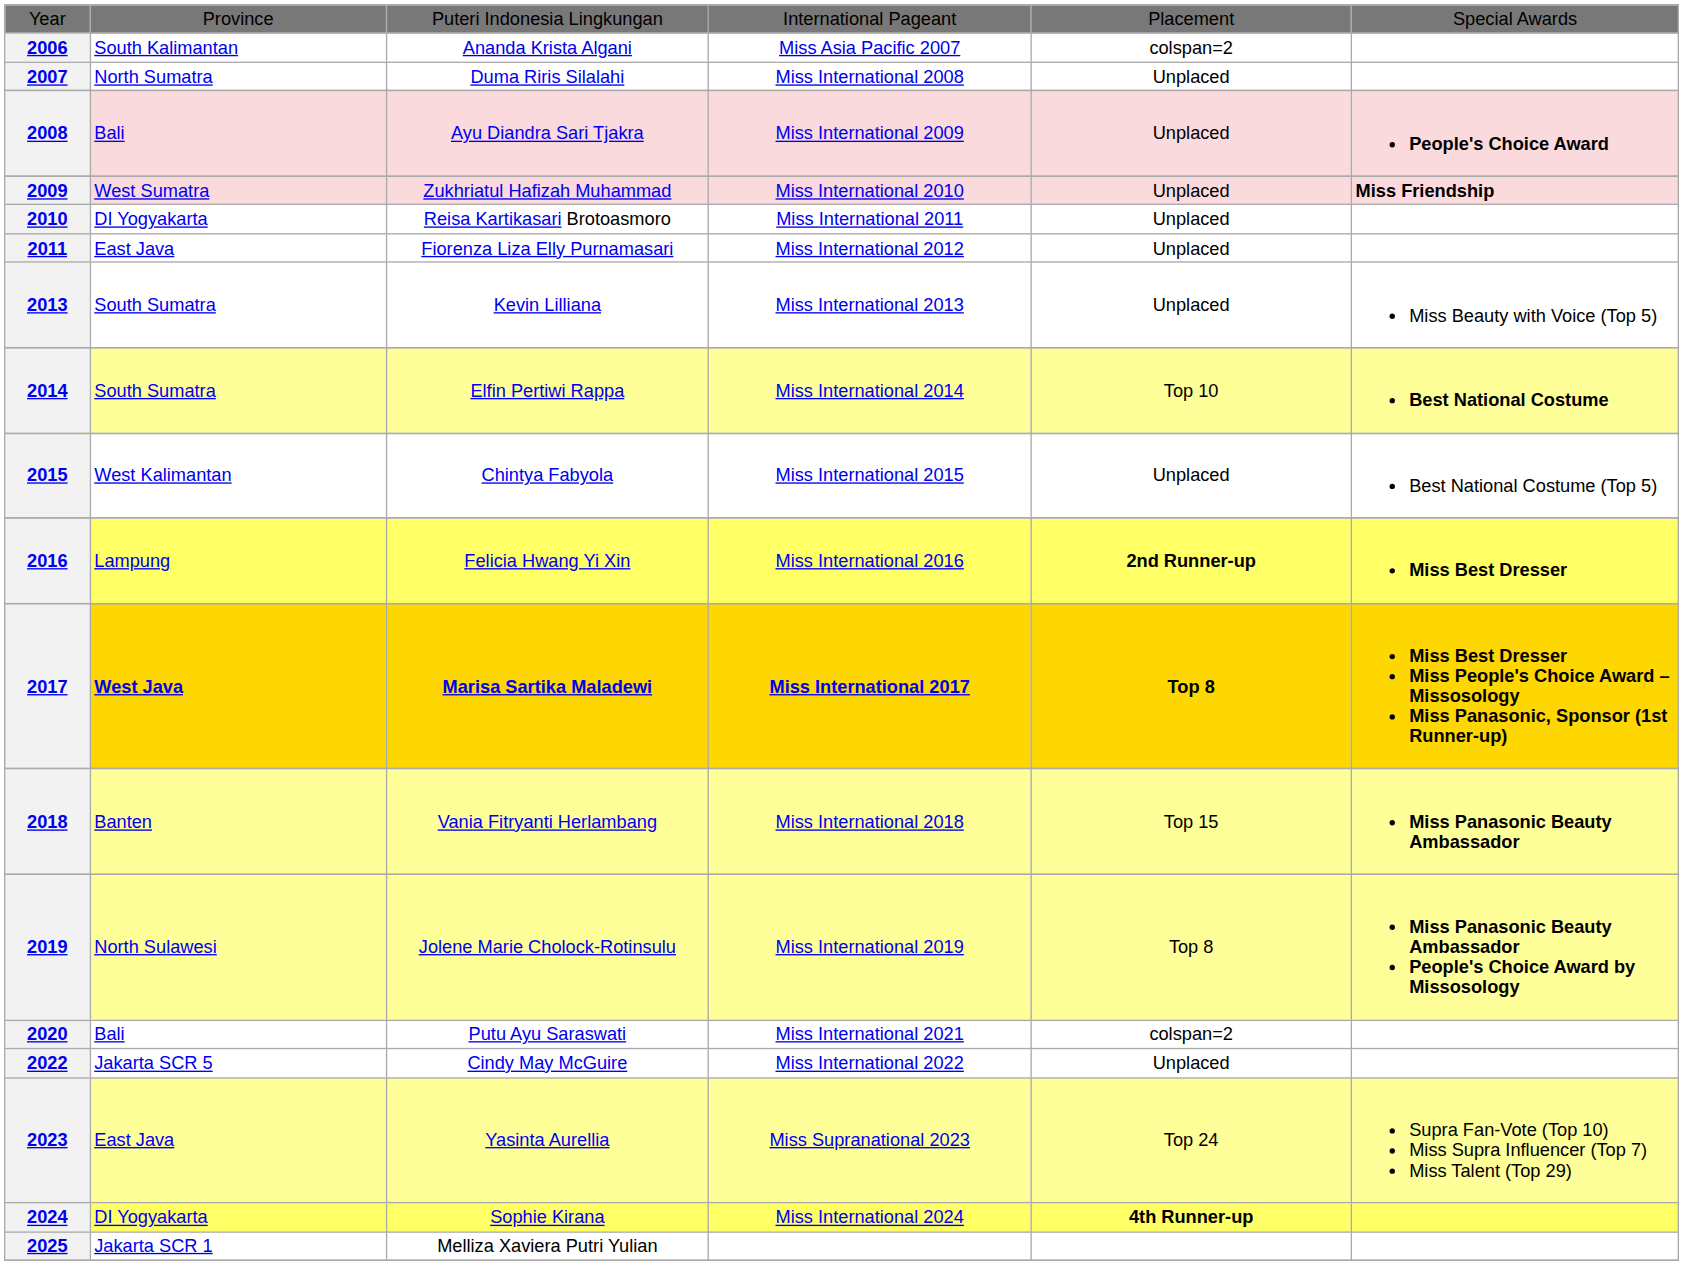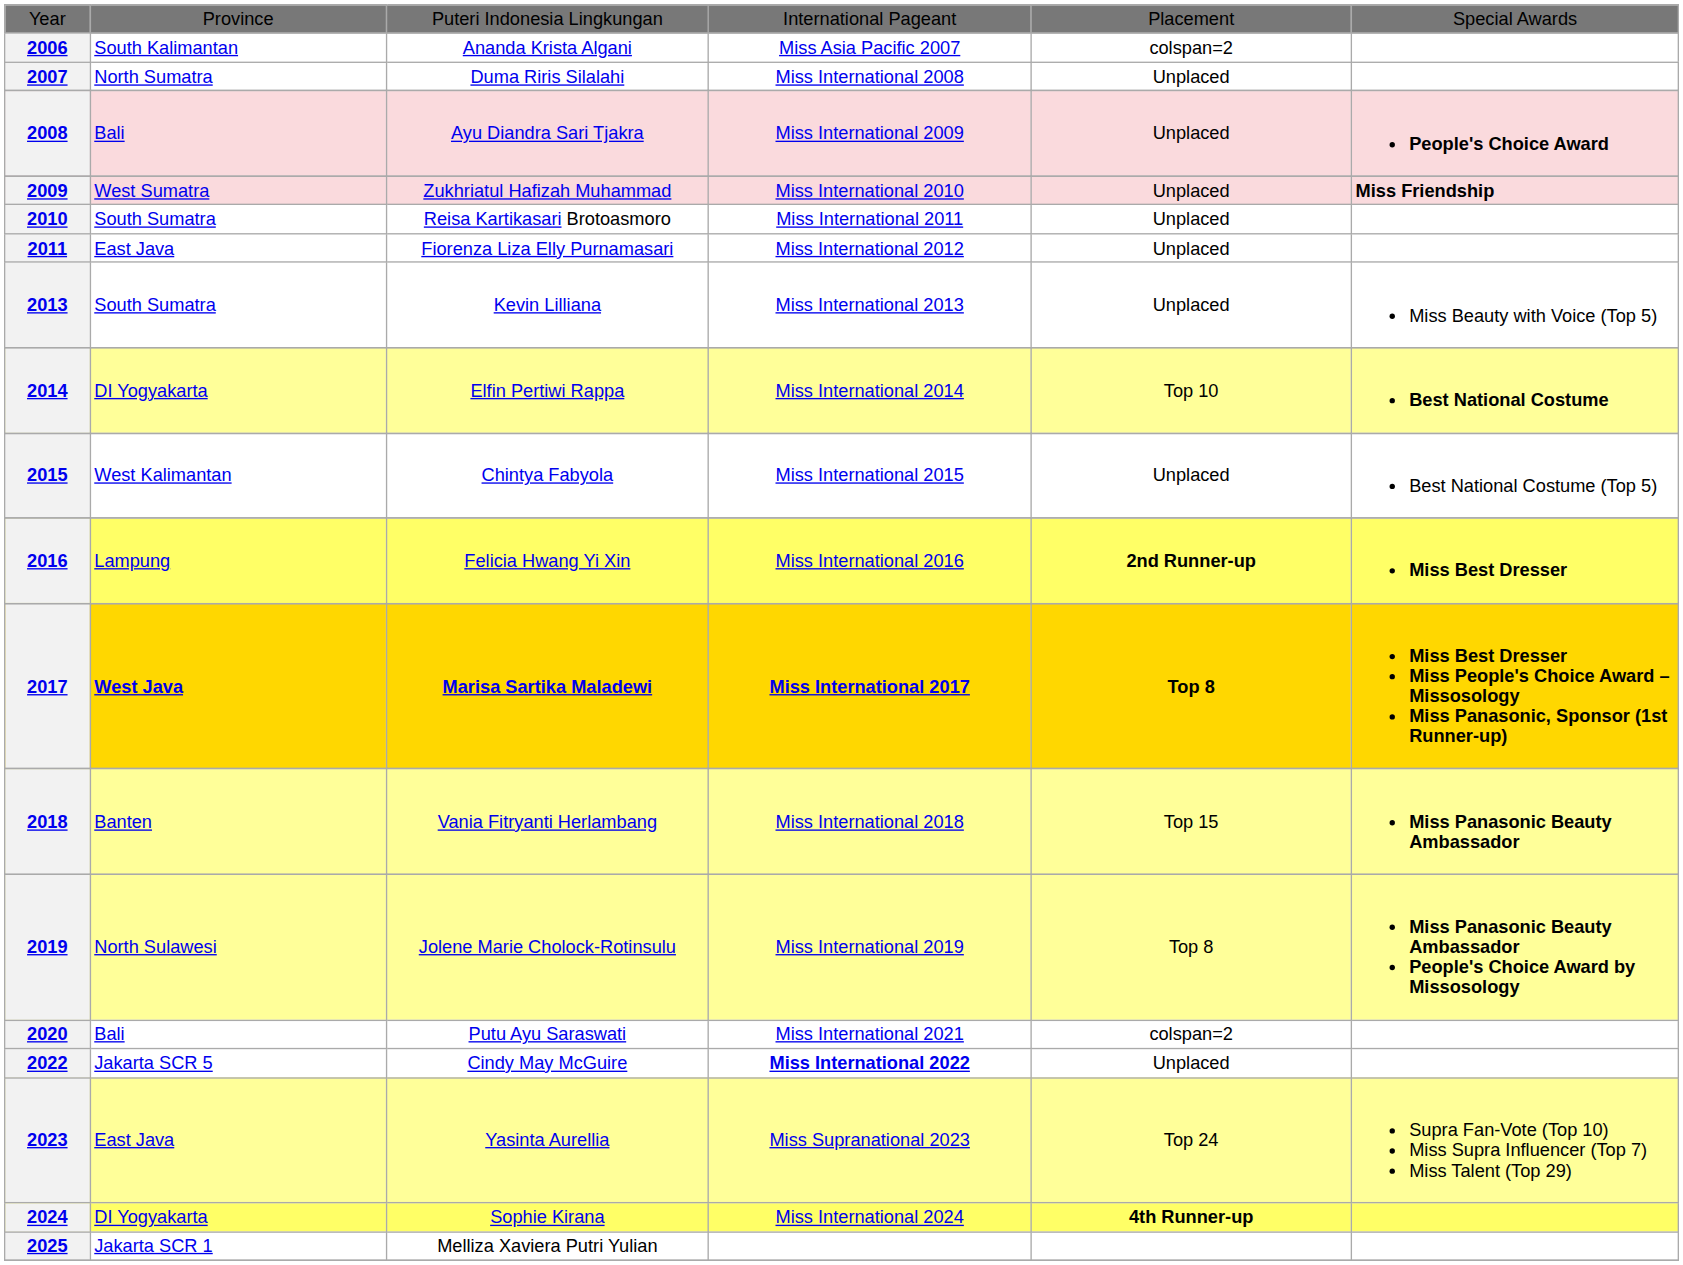(151, 219) DI Yogyakarta -> (155, 219) South Sumatra
(155, 390) South Sumatra -> (151, 390) DI Yogyakarta
(870, 1063) normal -> (870, 1063) bold
